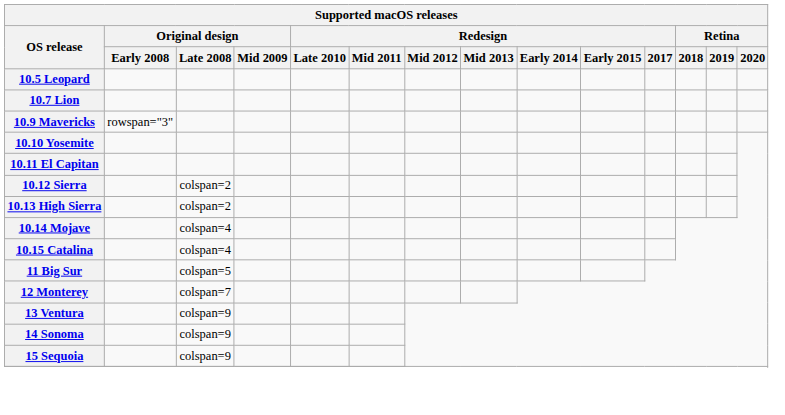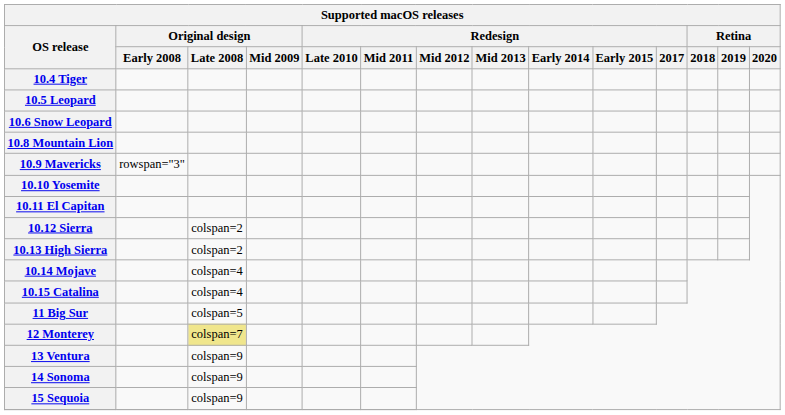+ row: (60, 79)
+ row: (60, 121)
- row: (54, 100)
+ row: (60, 142)
(205, 292) no background -> (217, 334) khaki background
